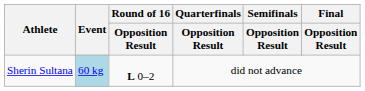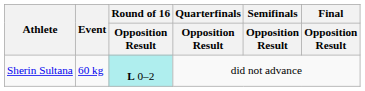(91, 71) lightblue background -> (91, 71) no background
(141, 77) no background -> (141, 77) paleturquoise background
